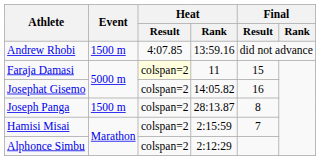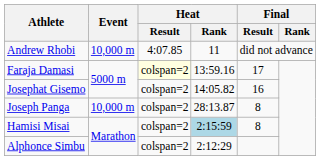(108, 51) 1500 m -> (113, 51) 10,000 m
(214, 51) 13:59.16 -> (214, 51) 11
(214, 70) 11 -> (214, 70) 13:59.16
(258, 70) 15 -> (258, 70) 17
(108, 108) 1500 m -> (113, 108) 10,000 m
(214, 127) no background -> (214, 127) lightblue background
(258, 127) 7 -> (258, 127) 8
